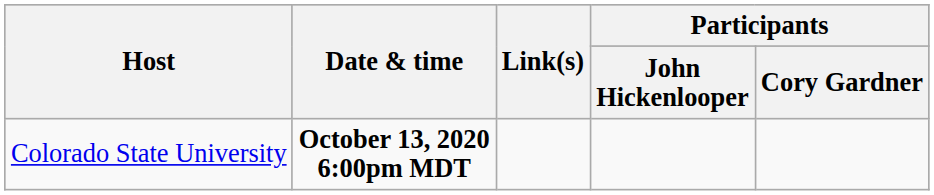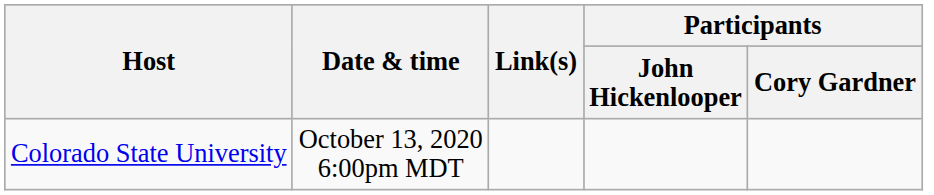(394, 153) bold -> (391, 153) normal
